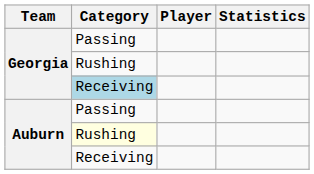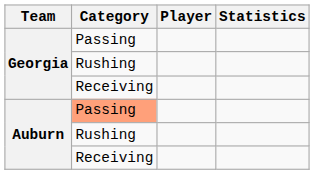(114, 87) lightblue background -> (114, 87) no background
(106, 111) no background -> (106, 111) lightsalmon background
(106, 134) lightyellow background -> (106, 134) no background
